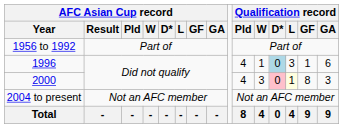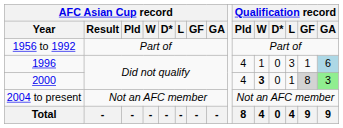(278, 64) lightblue background -> (278, 64) no background
(328, 64) no background -> (328, 64) lightblue background
(262, 81) normal -> (262, 81) bold
(278, 81) pink background -> (278, 81) no background
(292, 81) lightyellow background -> (292, 81) no background
(307, 81) no background -> (307, 81) lightgrey background
(328, 81) no background -> (328, 81) lightgreen background
